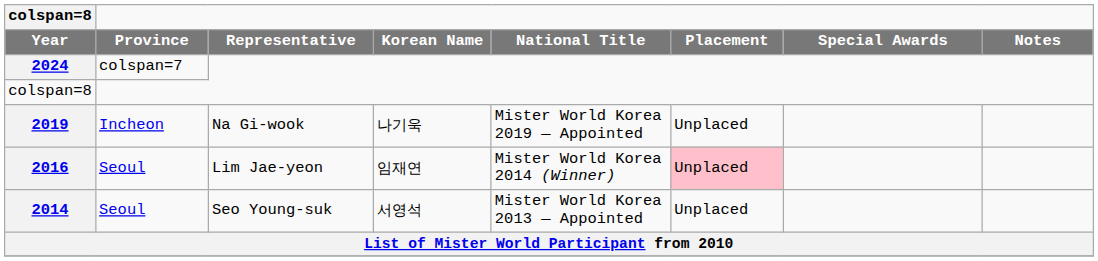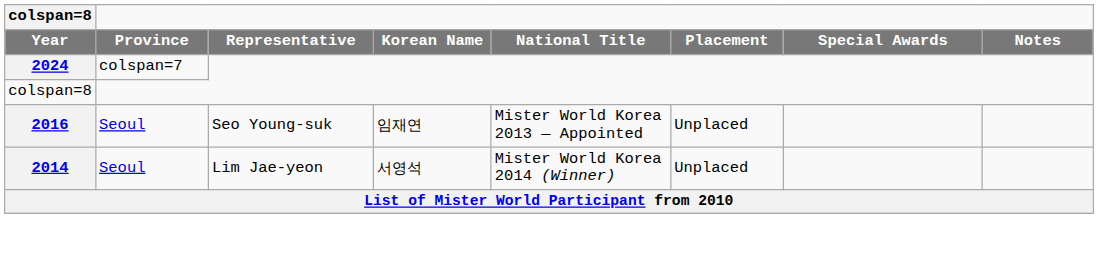- row: (50, 126)
(268, 168) Lim Jae-yeon -> (272, 126) Seo Young-suk
(578, 168) Mister World Korea 2014 (Winner) -> (578, 126) Mister World Korea 2013 — Appointed
(711, 168) pink background -> (711, 126) no background
(272, 211) Seo Young-suk -> (268, 168) Lim Jae-yeon
(578, 211) Mister World Korea 2013 — Appointed -> (578, 168) Mister World Korea 2014 (Winner)
